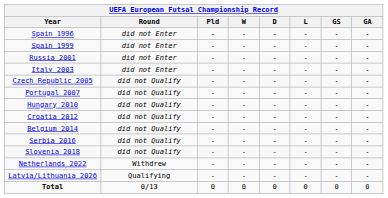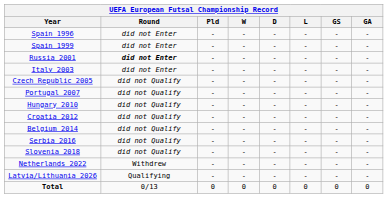(149, 57) normal -> (149, 57) bold
